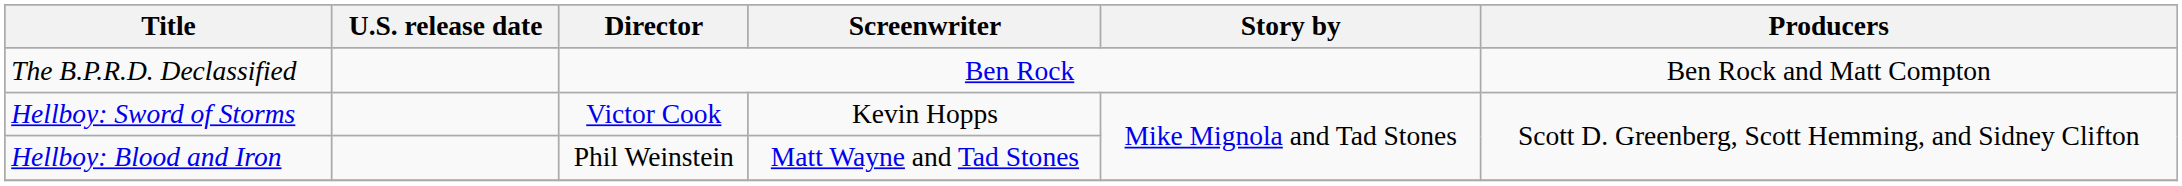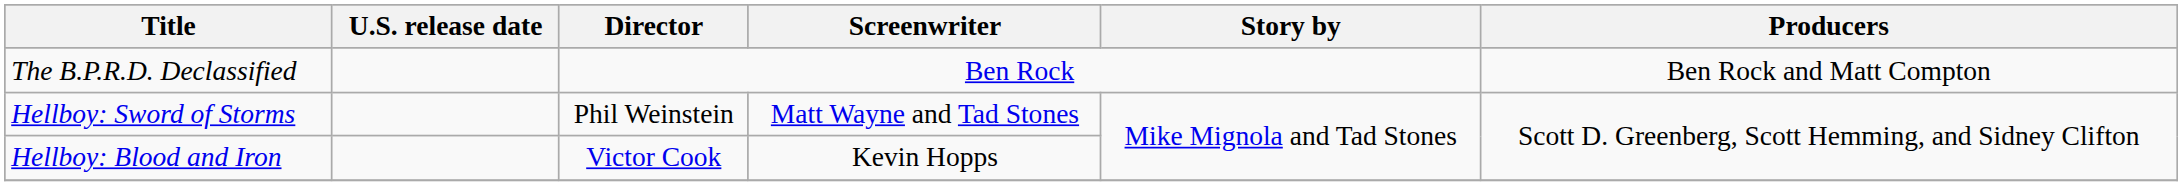(654, 113) Victor Cook -> (654, 113) Phil Weinstein
(925, 113) Kevin Hopps -> (925, 113) Matt Wayne and Tad Stones
(654, 157) Phil Weinstein -> (654, 157) Victor Cook
(925, 157) Matt Wayne and Tad Stones -> (925, 157) Kevin Hopps
